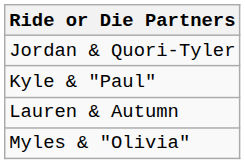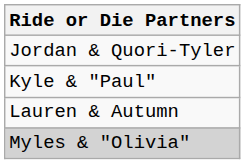(100, 143) no background -> (100, 143) lightgrey background
